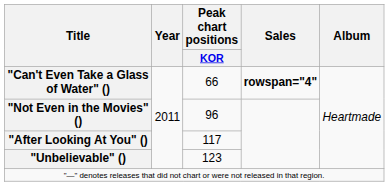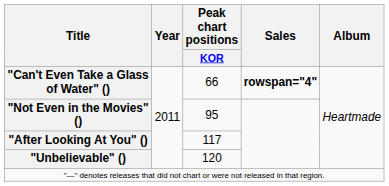(212, 114) 96 -> (212, 114) 95
(212, 159) 123 -> (212, 159) 120
